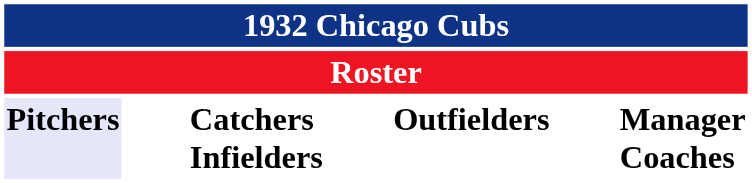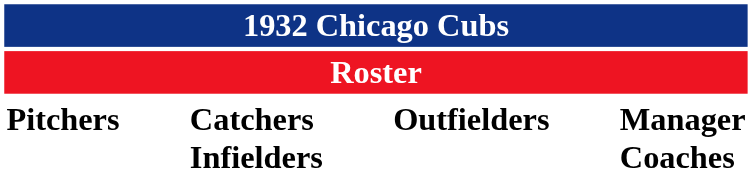(63, 118) lavender background -> (63, 118) no background
